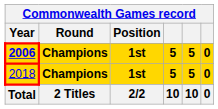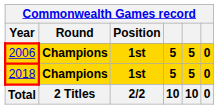(22, 53) bold -> (22, 53) normal
